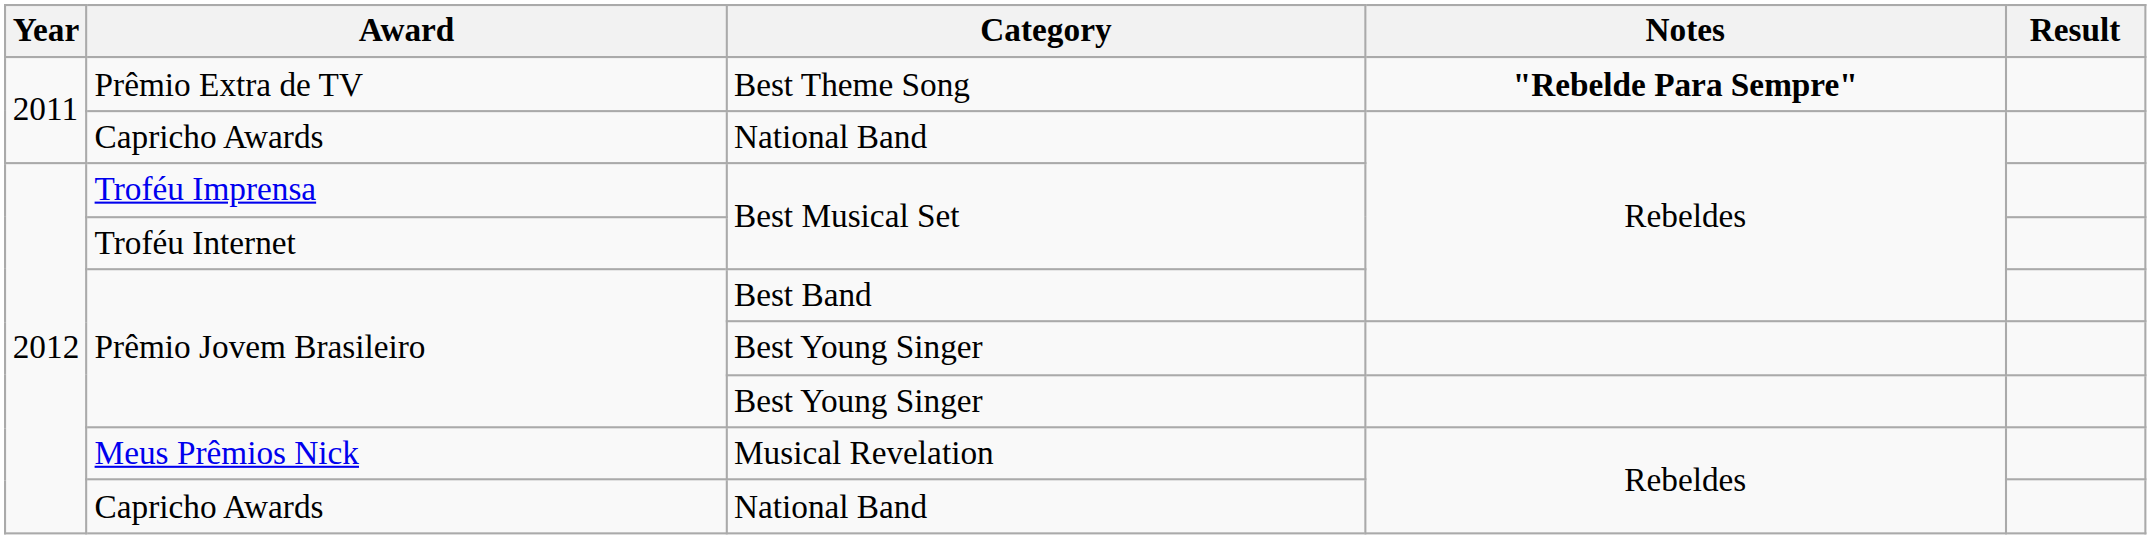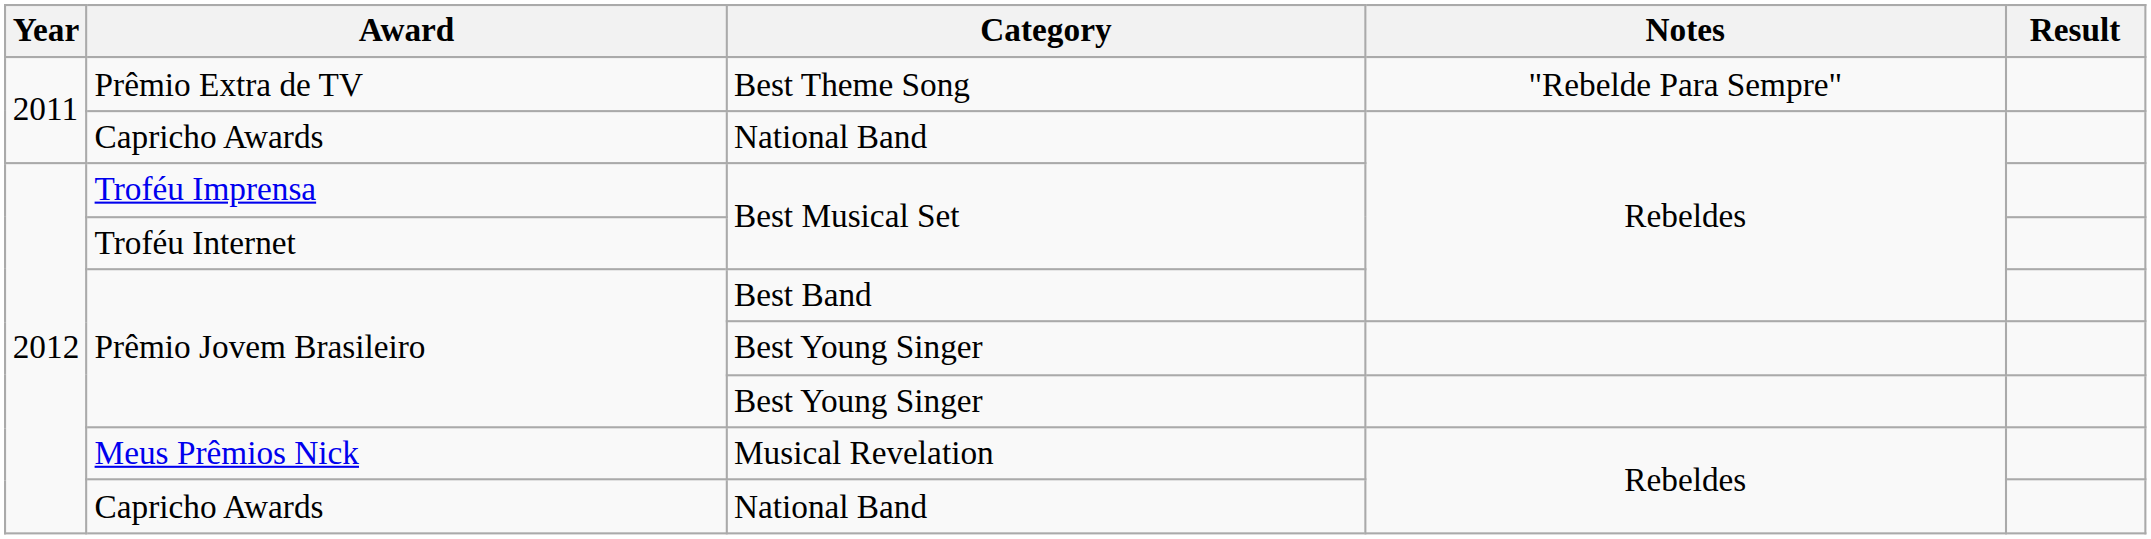(1685, 83) bold -> (1685, 83) normal
